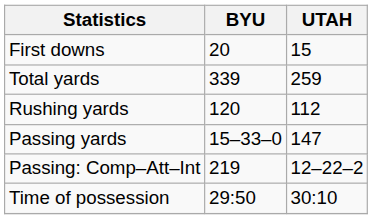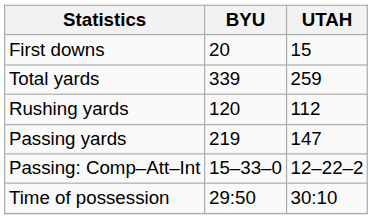(245, 138) 15–33–0 -> (225, 138) 219
(225, 168) 219 -> (245, 168) 15–33–0
